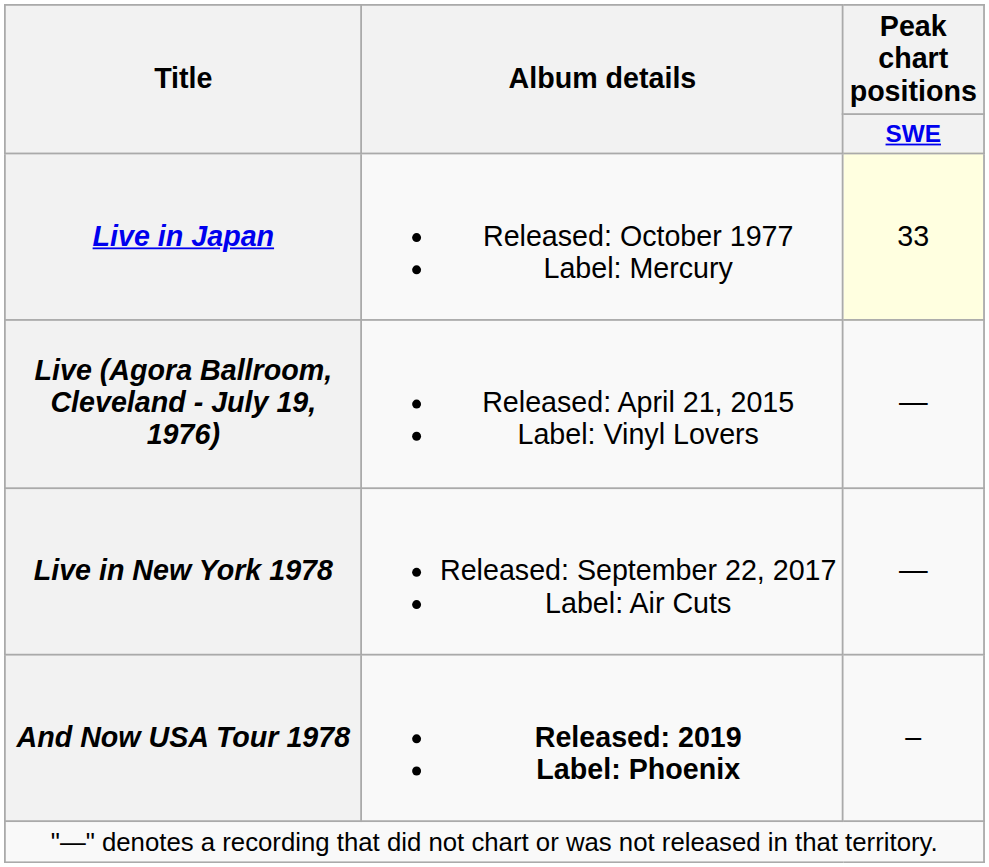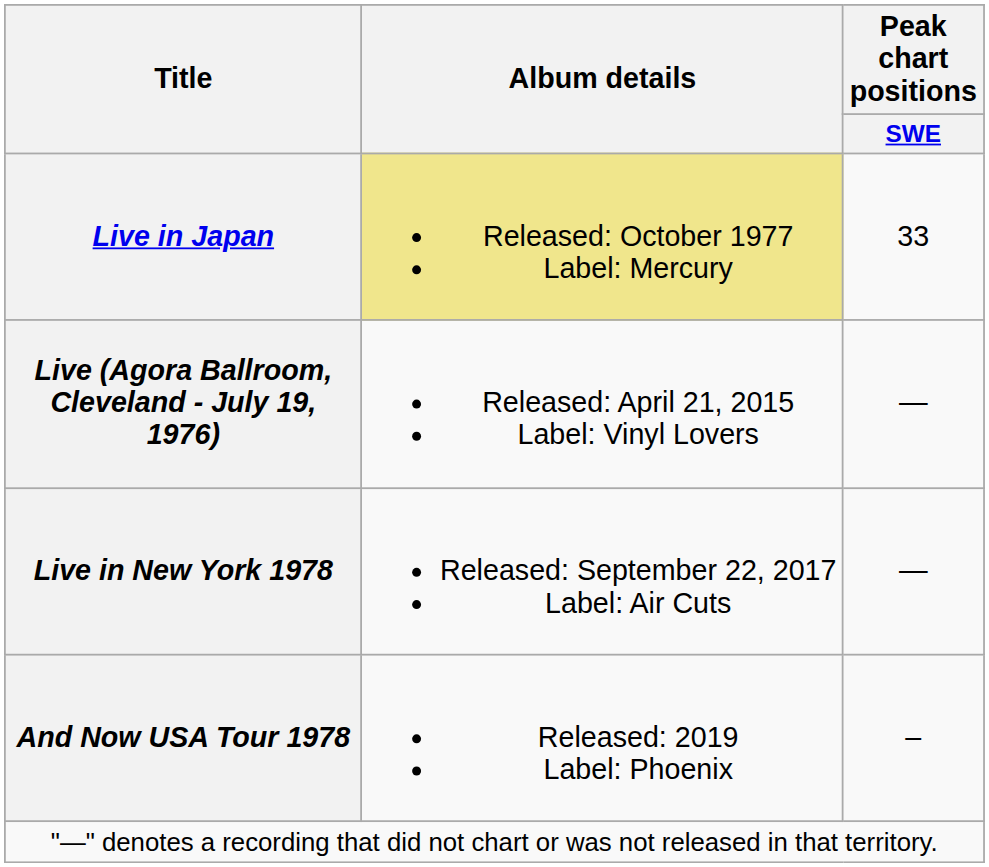(602, 253) no background -> (602, 253) khaki background
(913, 236) lightyellow background -> (913, 236) no background
(602, 754) bold -> (602, 754) normal
